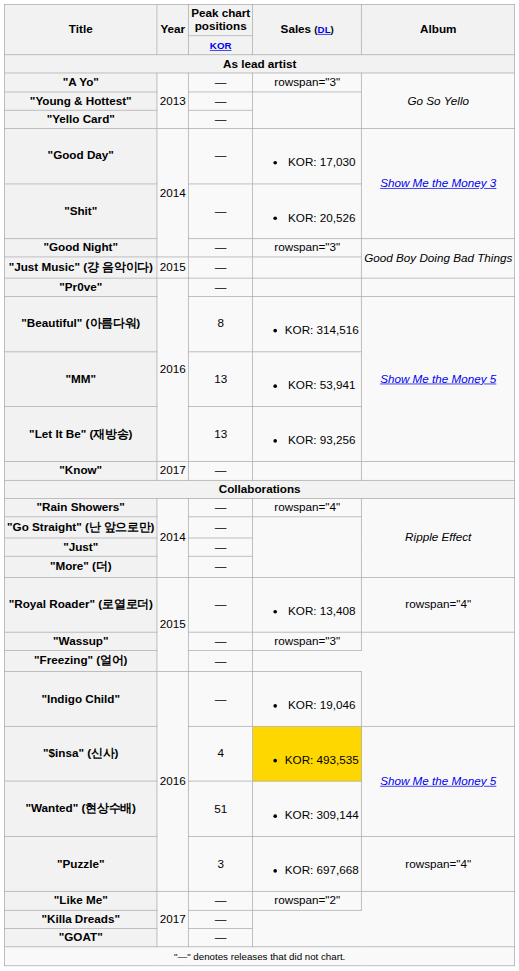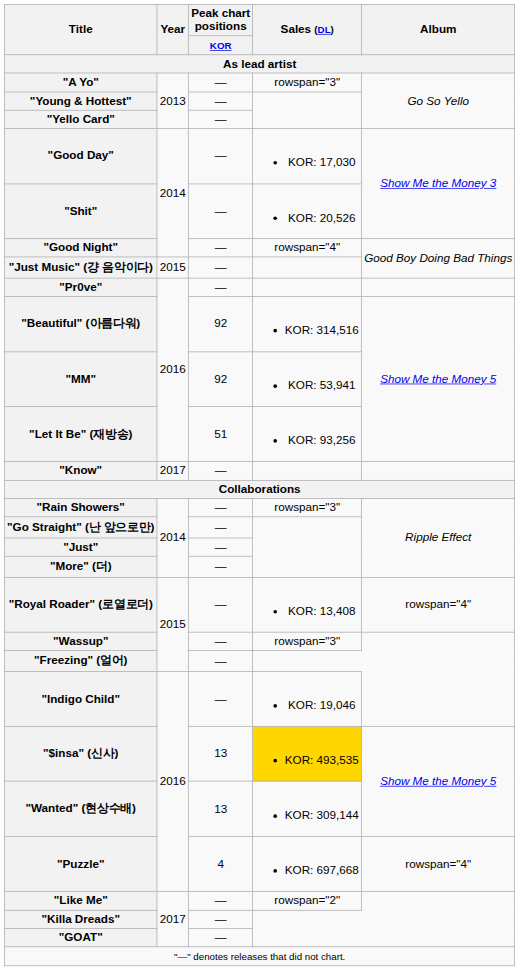(307, 248) rowspan="3" -> (307, 248) rowspan="4"
(221, 324) 8 -> (221, 324) 92
(221, 379) 13 -> (221, 379) 92
(221, 434) 13 -> (221, 434) 51
(307, 507) rowspan="4" -> (307, 507) rowspan="3"
(221, 753) 4 -> (221, 753) 13
(221, 809) 51 -> (221, 809) 13
(221, 864) 3 -> (221, 864) 4
